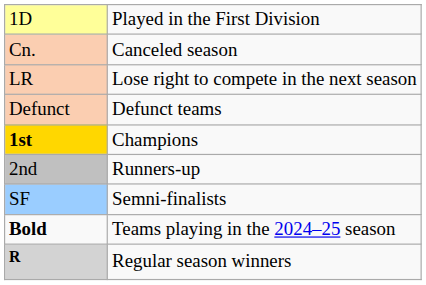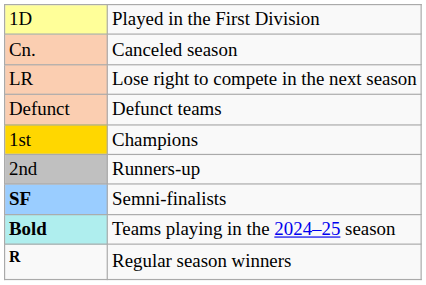(20, 139) bold -> (20, 139) normal
(19, 199) normal -> (20, 199) bold
(28, 229) no background -> (28, 229) paleturquoise background
(15, 257) lightgrey background -> (15, 257) no background
